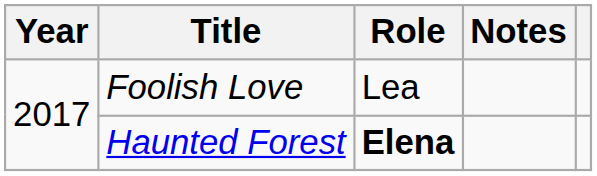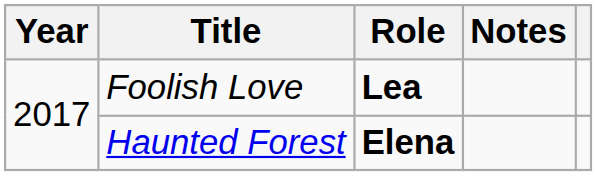(391, 87) normal -> (392, 87) bold
